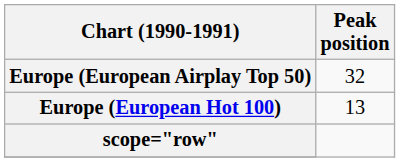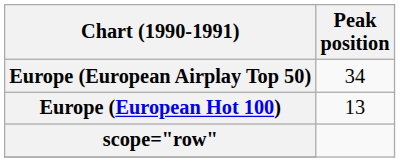(355, 75) 32 -> (355, 75) 34
